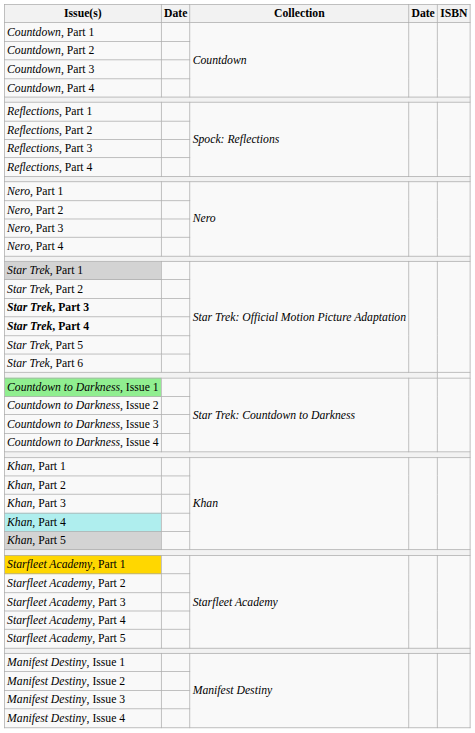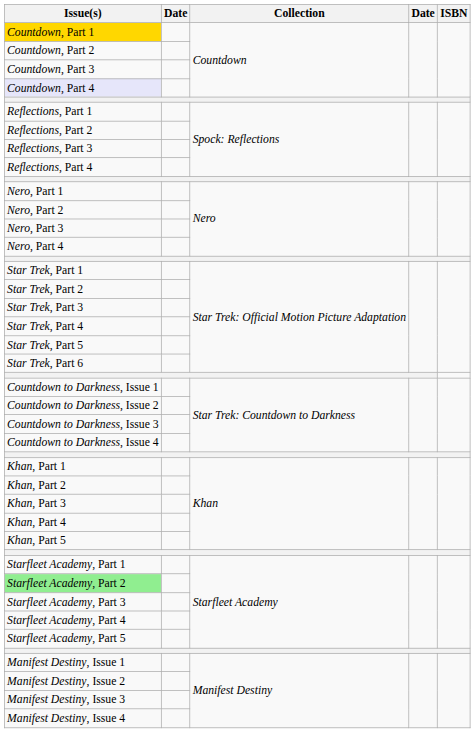(51, 32) no background -> (51, 32) gold background
(51, 87) no background -> (51, 87) lavender background
(45, 270) lightgrey background -> (45, 270) no background
(48, 307) bold -> (45, 307) normal
(48, 326) bold -> (45, 326) normal
(83, 387) lightgreen background -> (83, 387) no background
(36, 522) paleturquoise background -> (36, 522) no background
(36, 540) lightgrey background -> (36, 540) no background
(66, 564) gold background -> (66, 564) no background
(66, 583) no background -> (66, 583) lightgreen background
